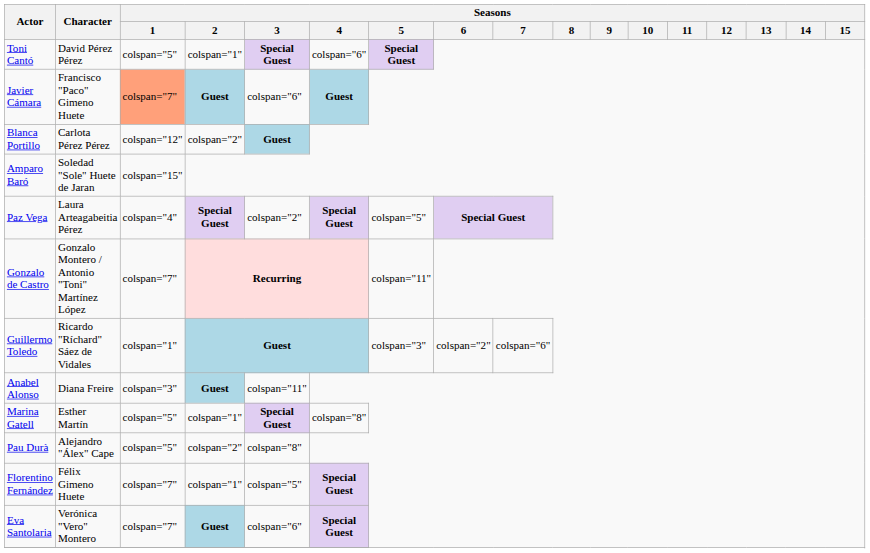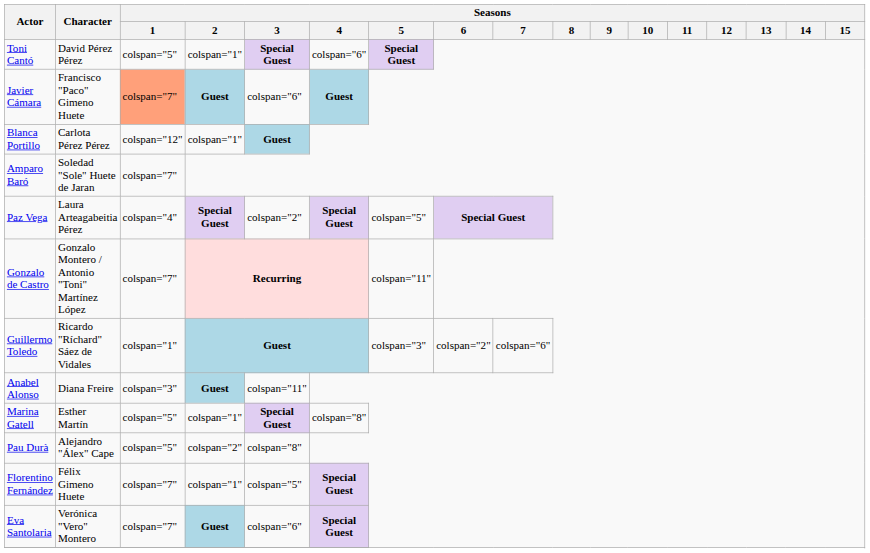(215, 139) colspan="2" -> (215, 139) colspan="1"
(153, 175) colspan="15" -> (150, 175) colspan="7"
